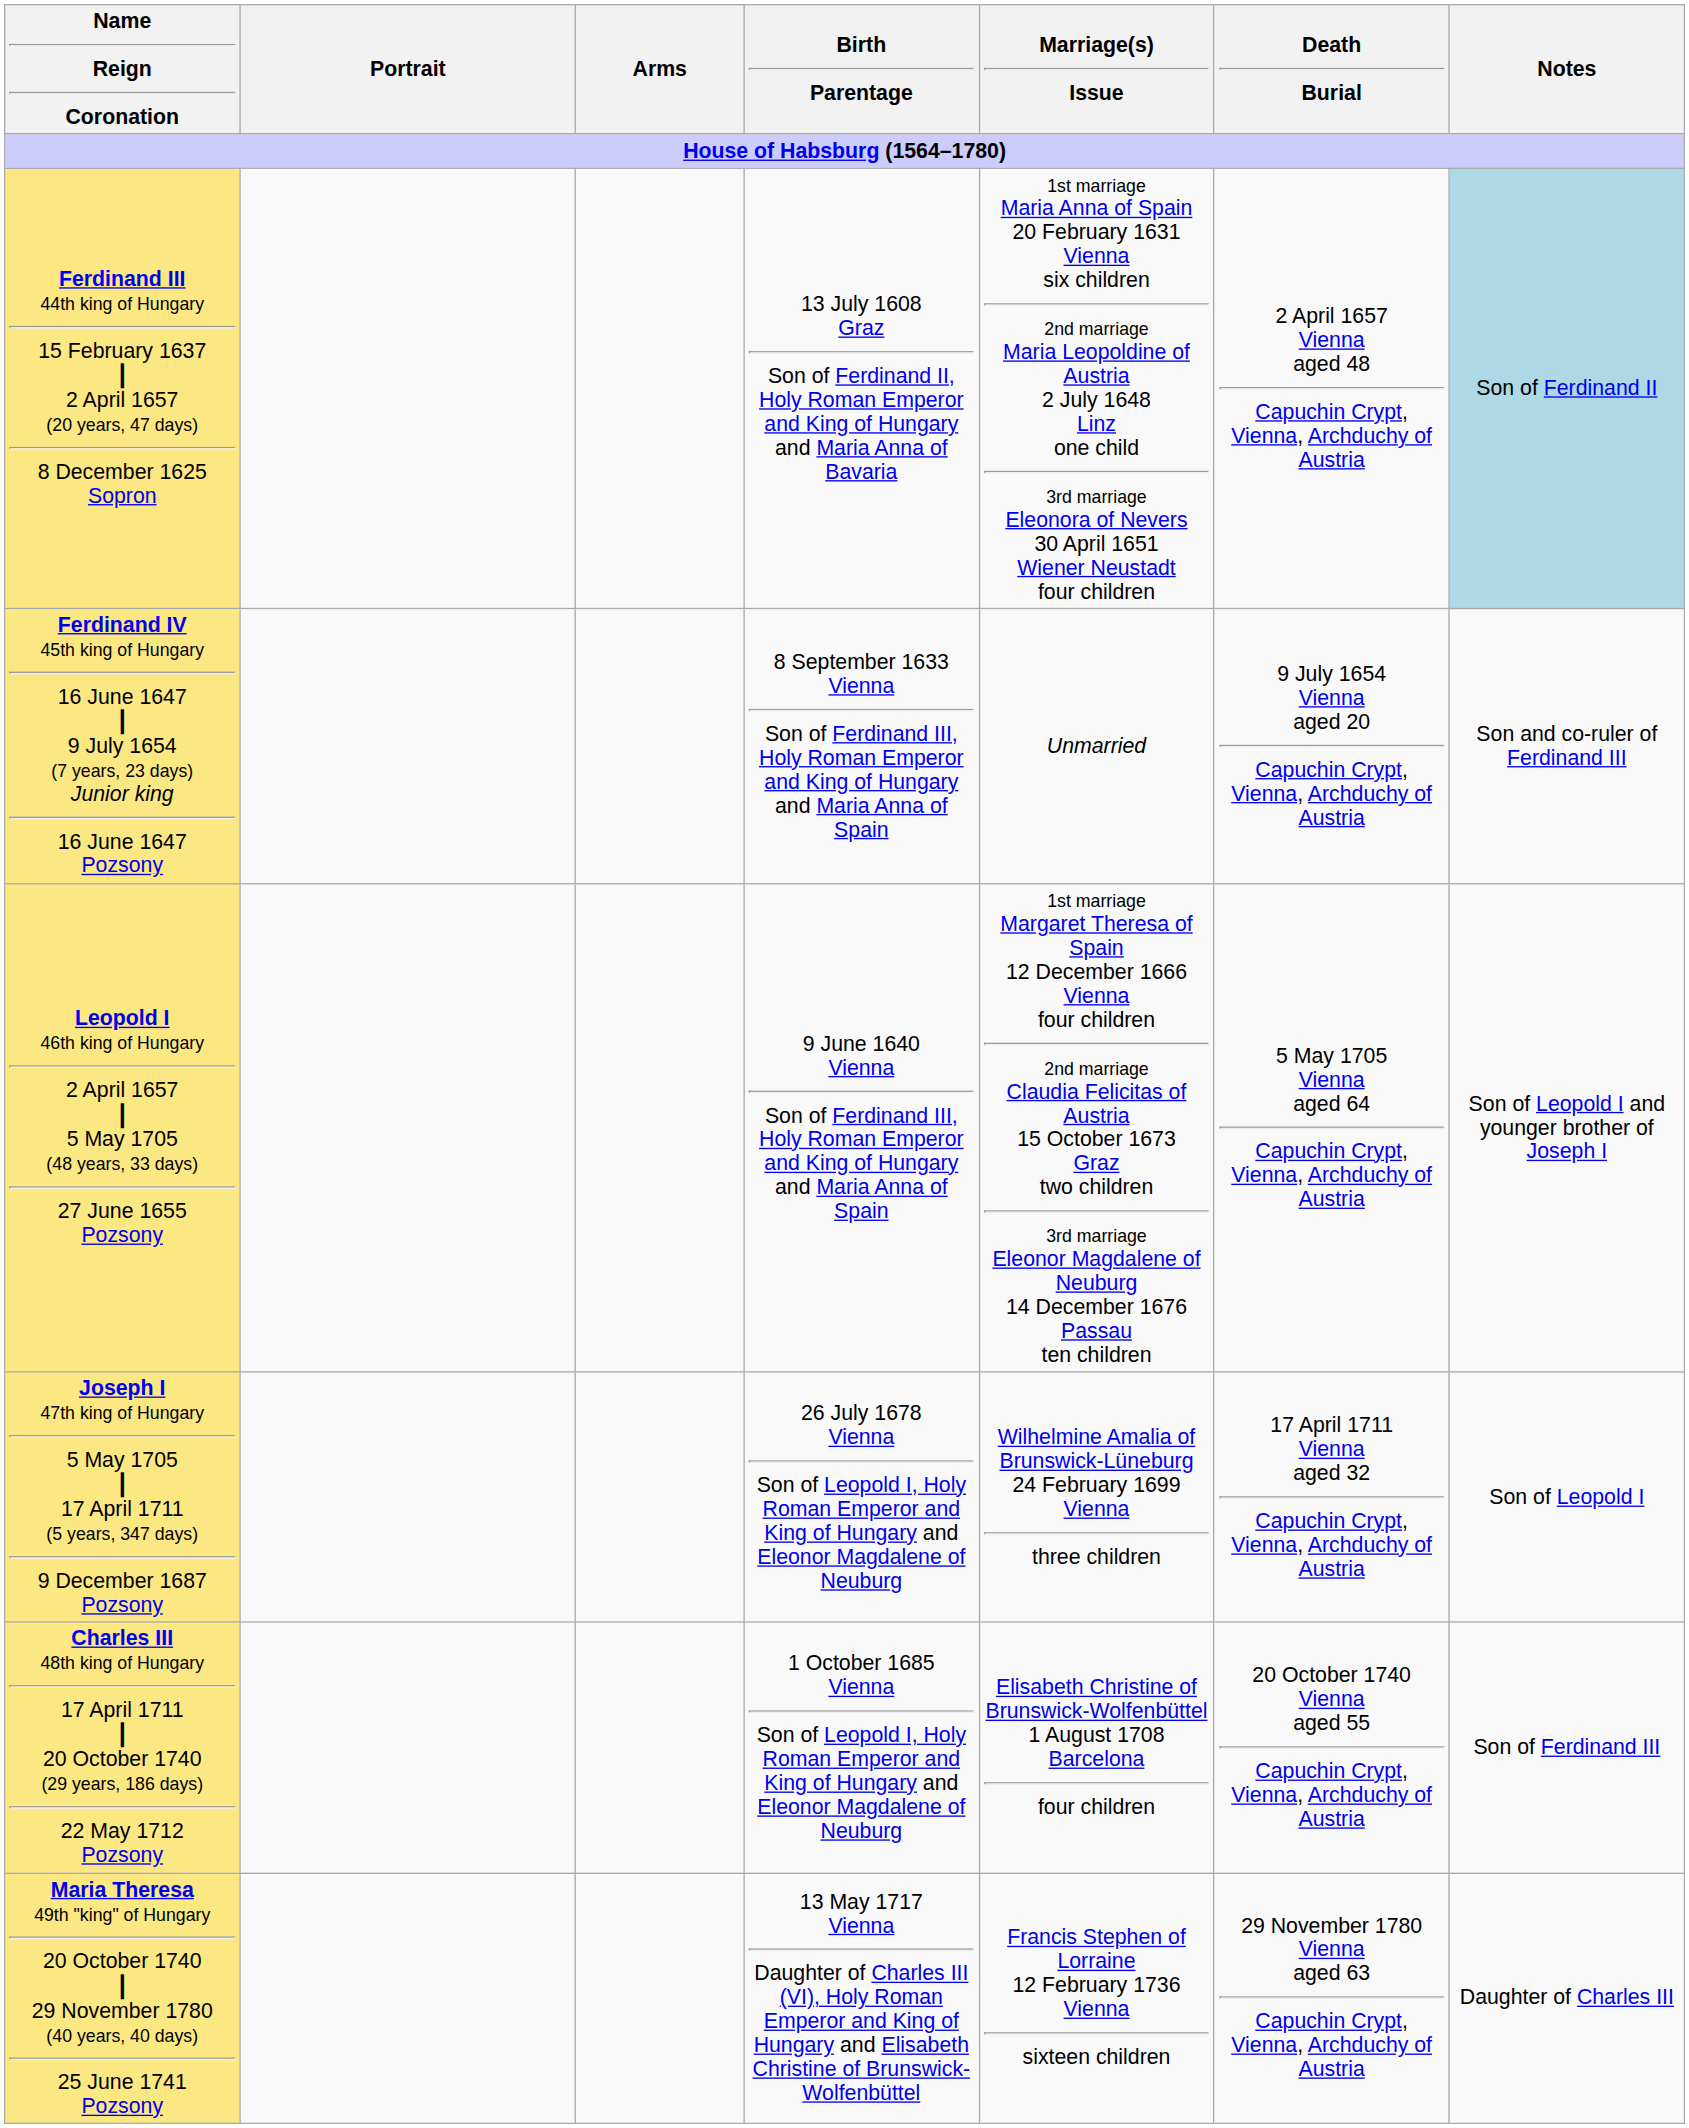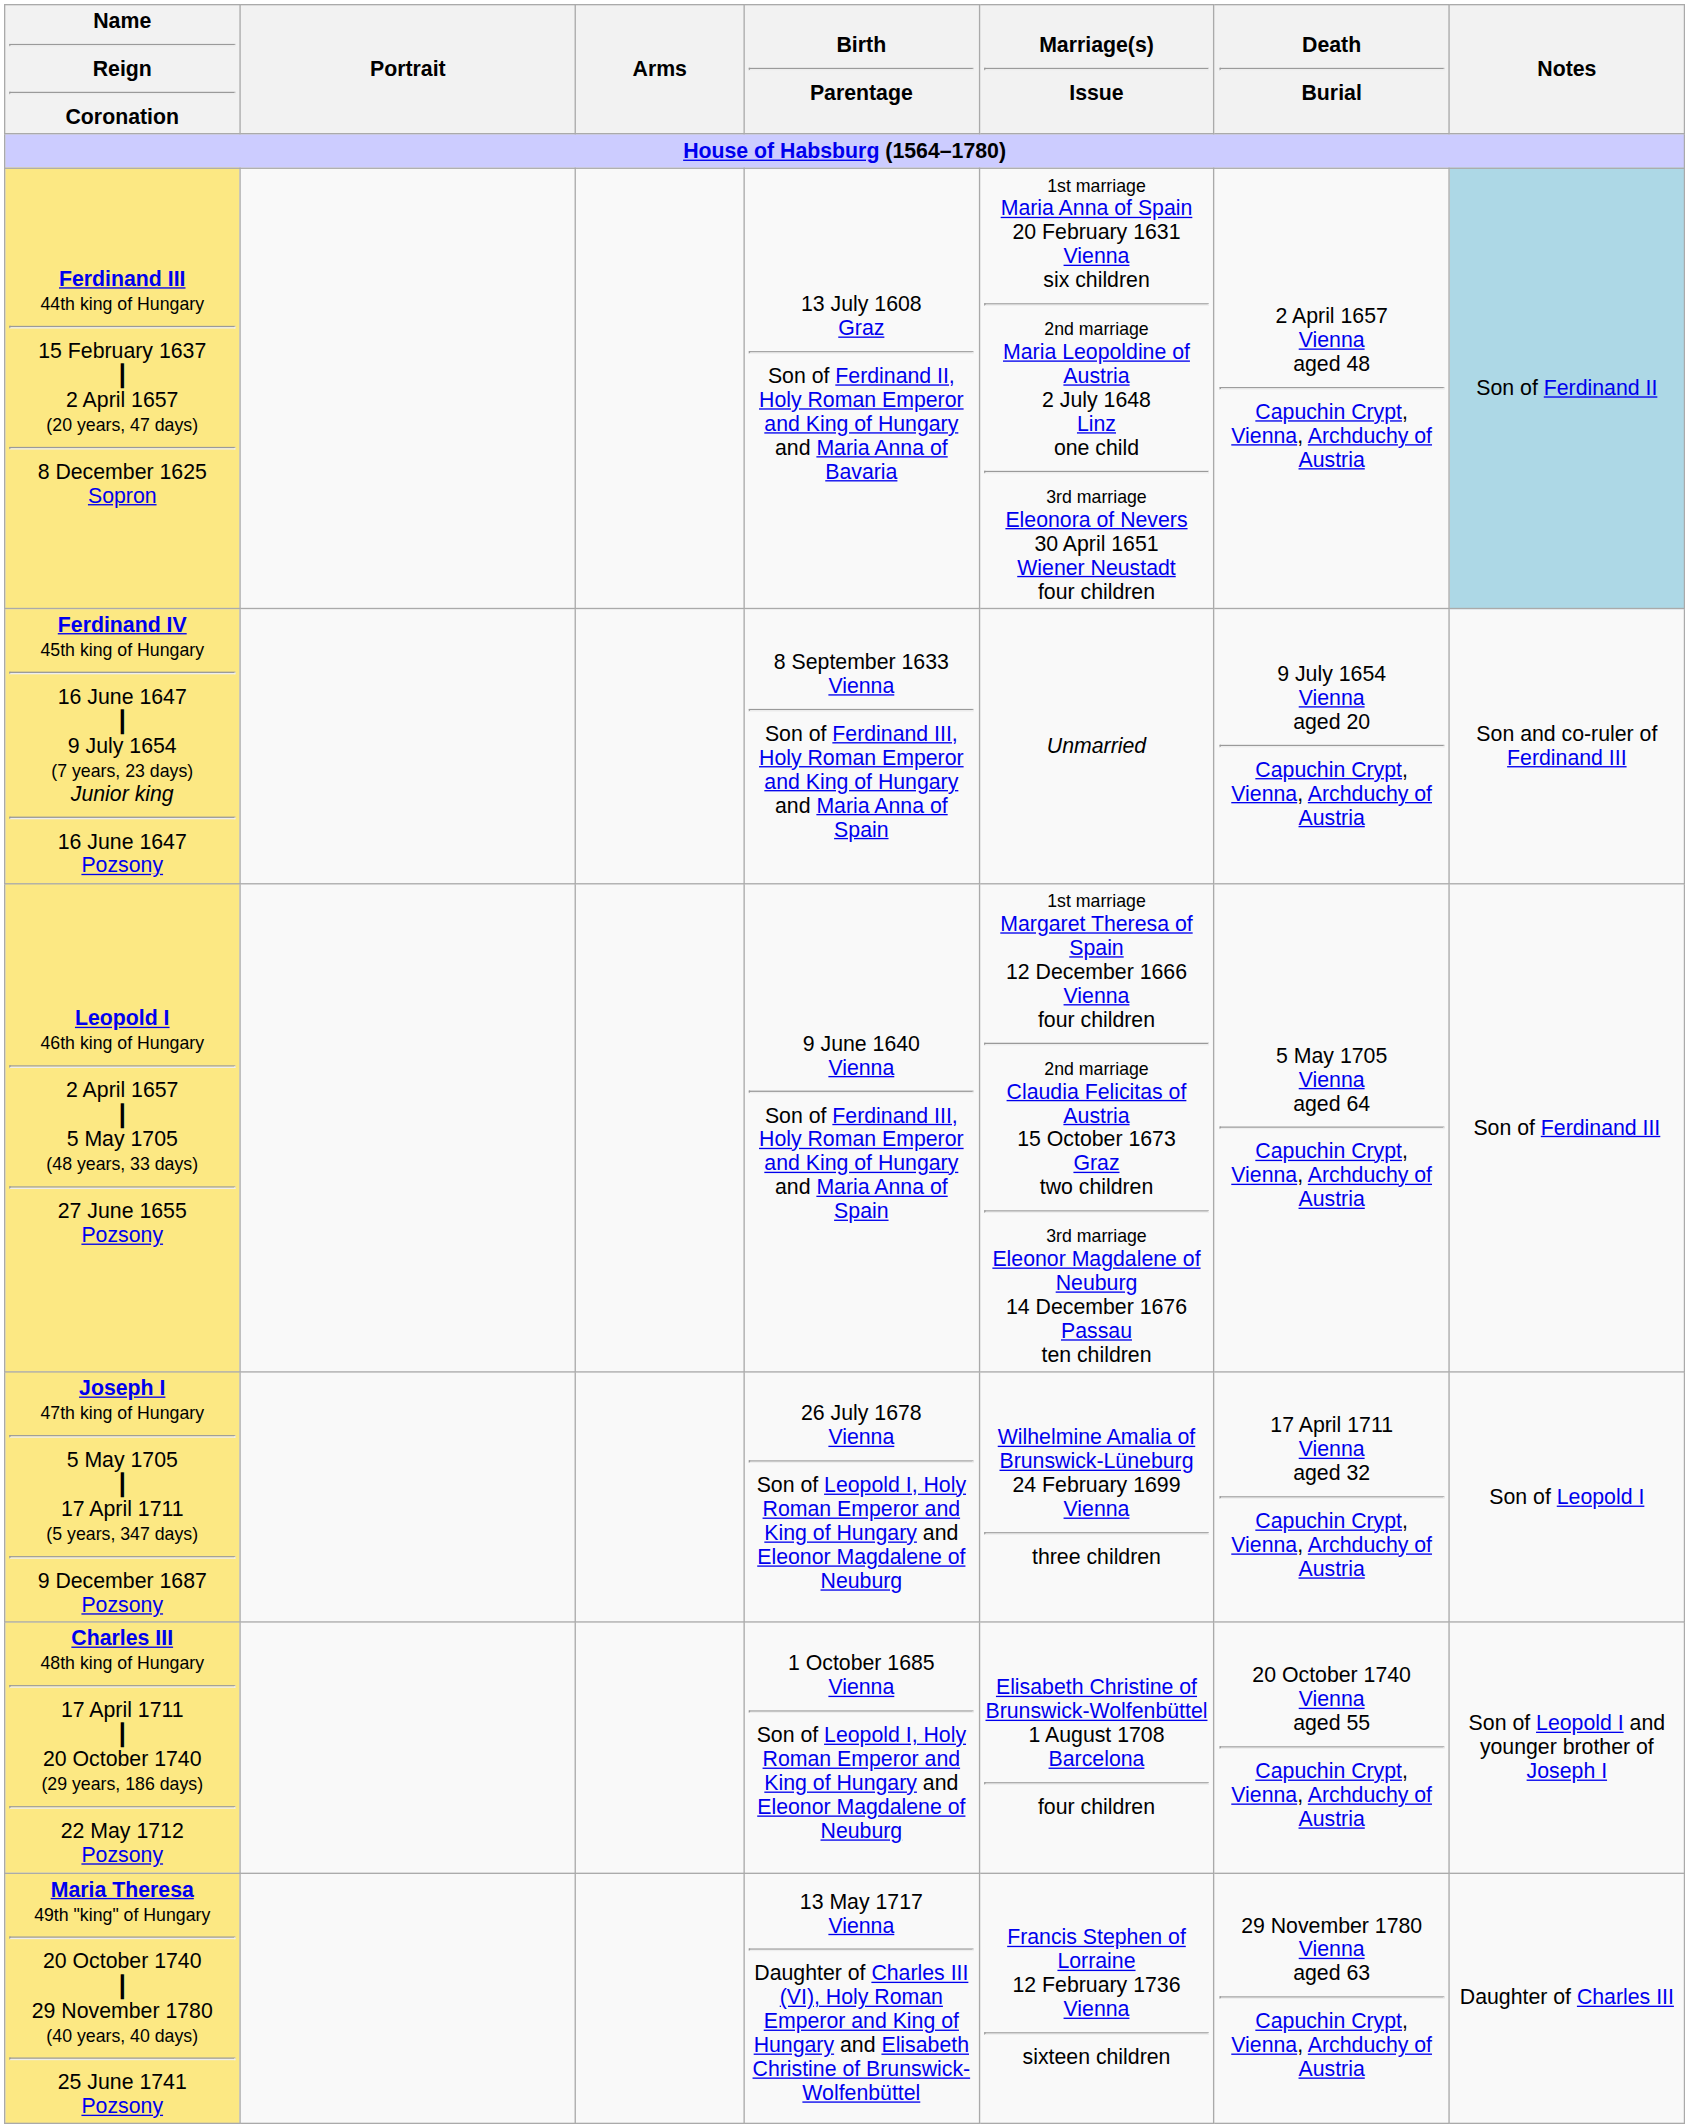(1567, 1127) Son of Leopold I and younger brother of Joseph I -> (1567, 1127) Son of Ferdinand III
(1567, 1747) Son of Ferdinand III -> (1567, 1747) Son of Leopold I and younger brother of Joseph I
